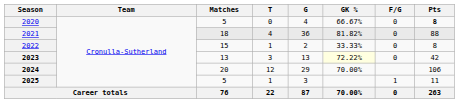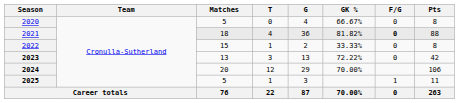(435, 22) bold -> (435, 22) normal
(395, 33) normal -> (395, 33) bold
(349, 57) lightyellow background -> (349, 57) no background
